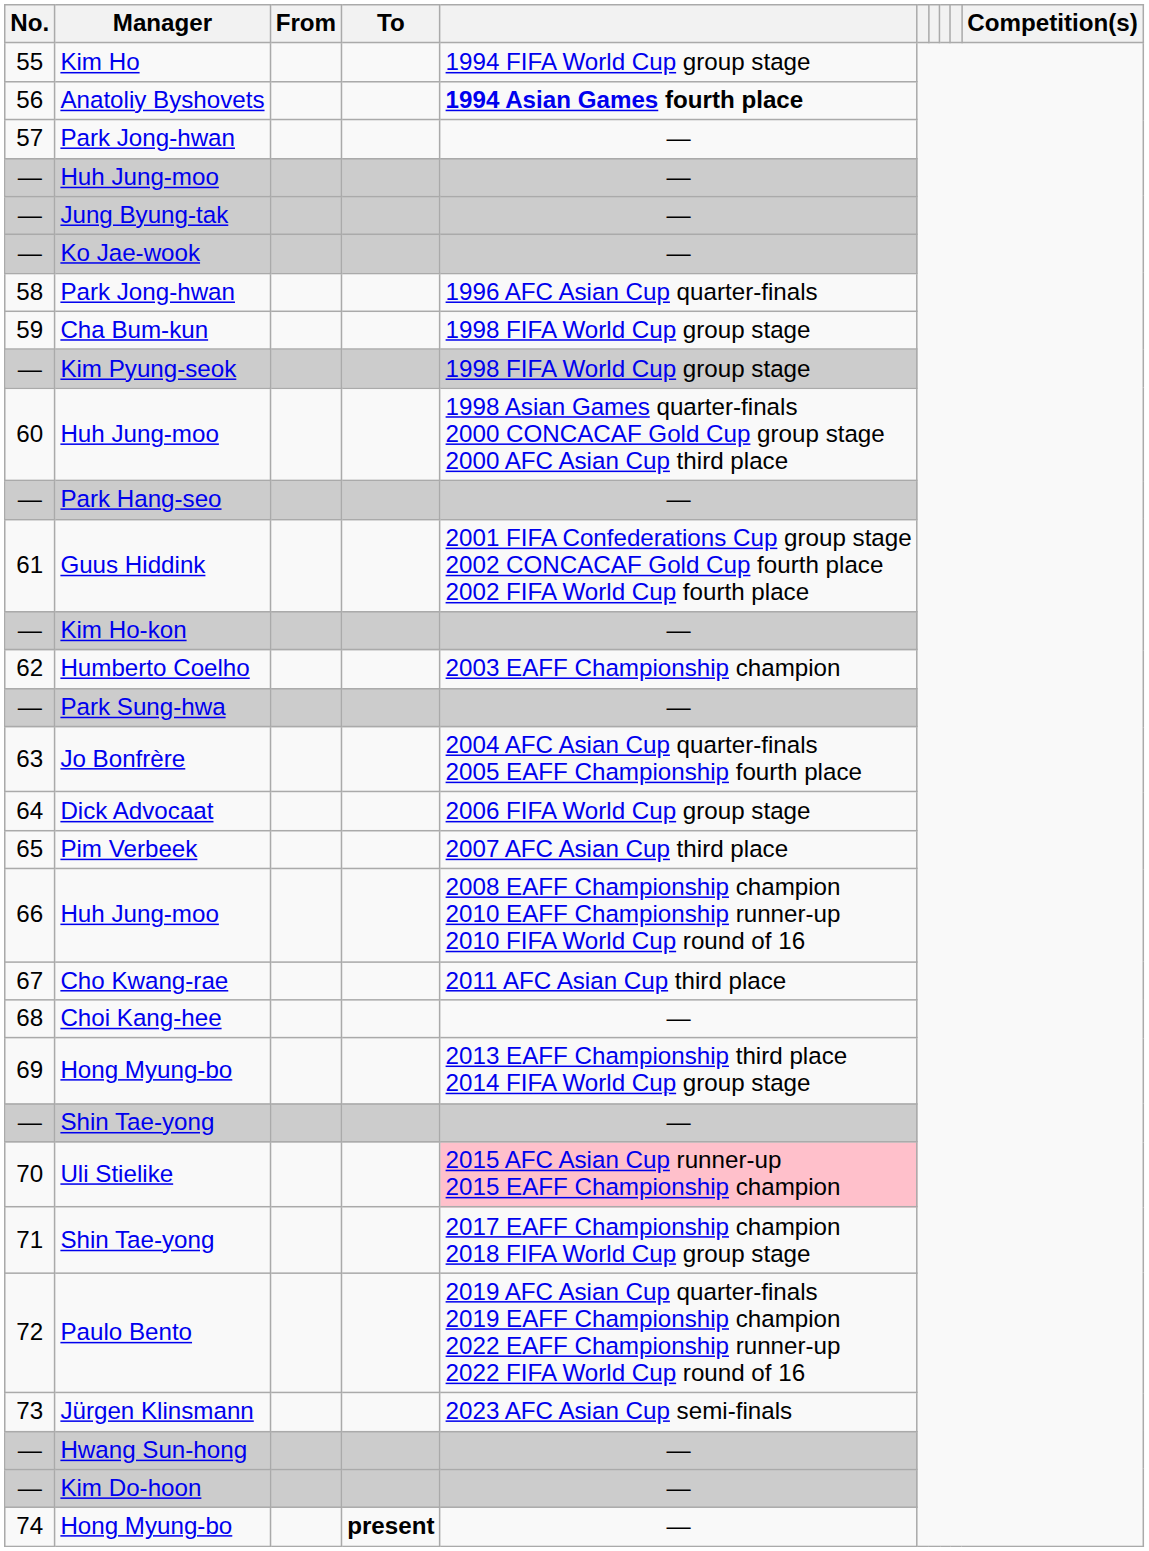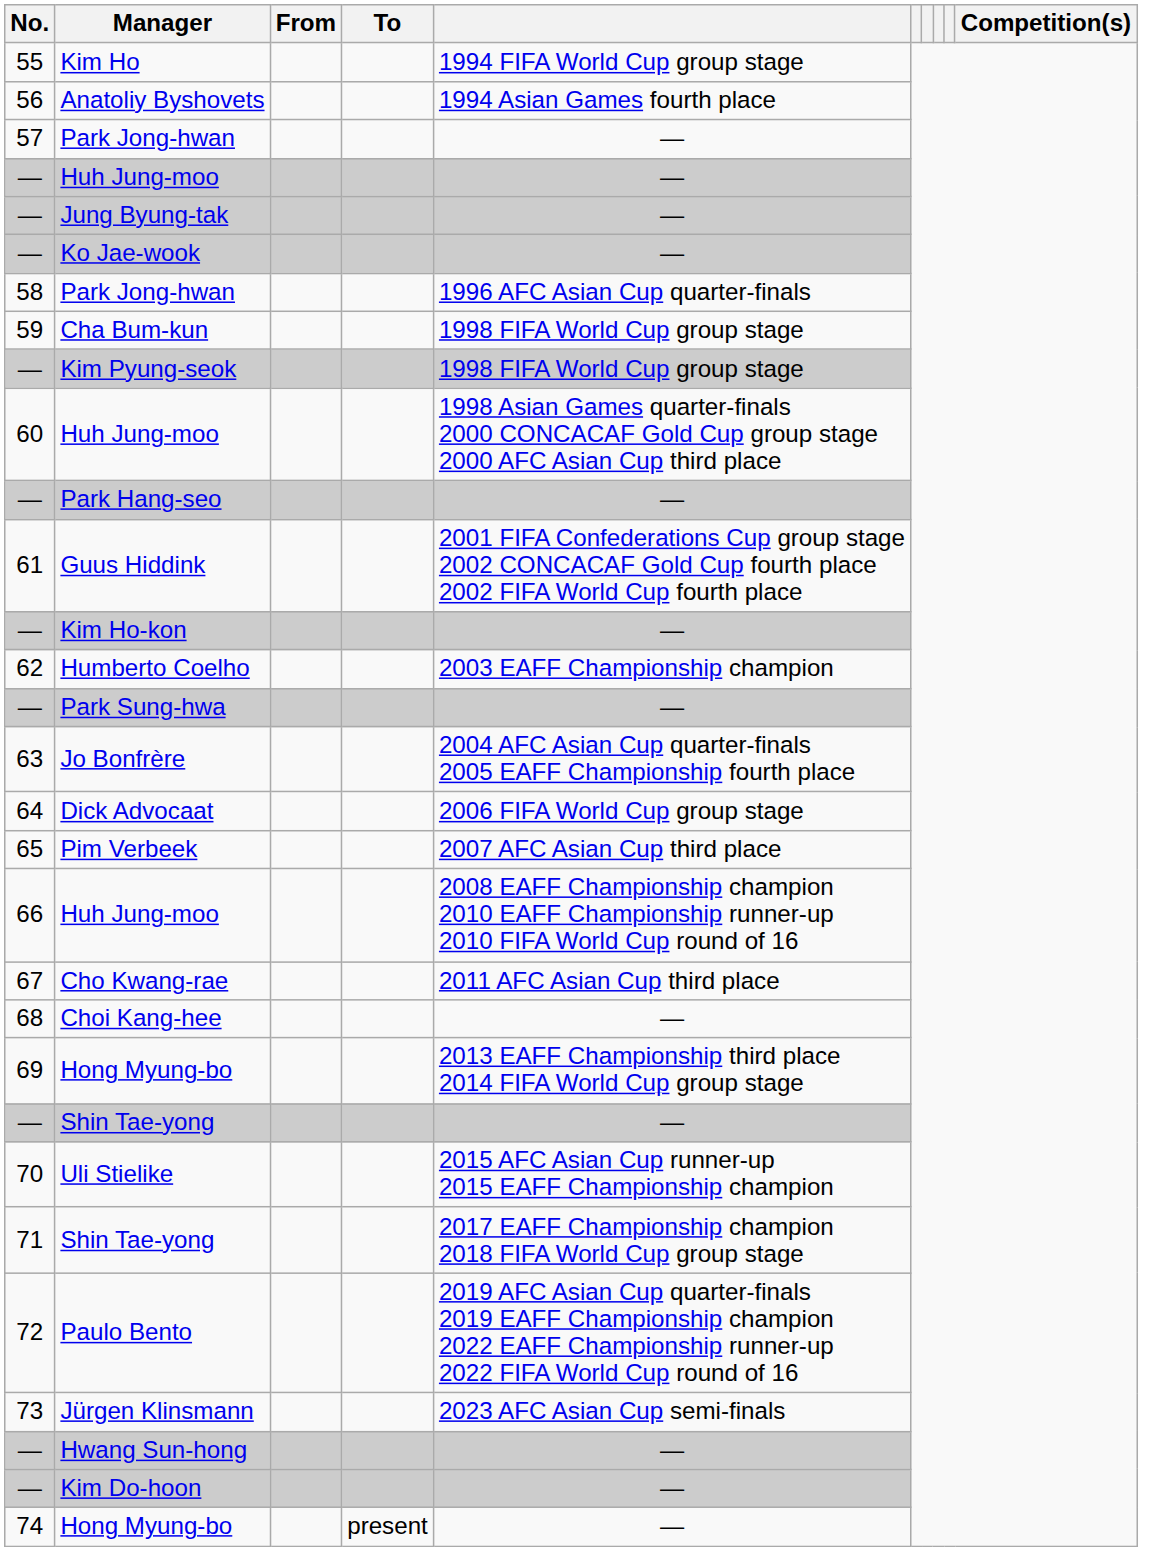(624, 100) bold -> (607, 100) normal
(643, 1174) pink background -> (636, 1174) no background
(391, 1526) bold -> (387, 1526) normal
